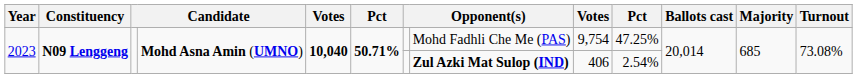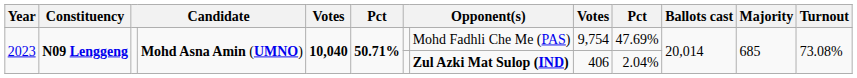(637, 39) 47.25% -> (637, 39) 47.69%
(641, 62) 2.54% -> (641, 62) 2.04%
